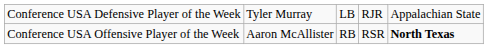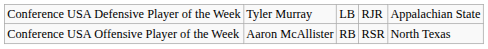(422, 33) bold -> (420, 33) normal
